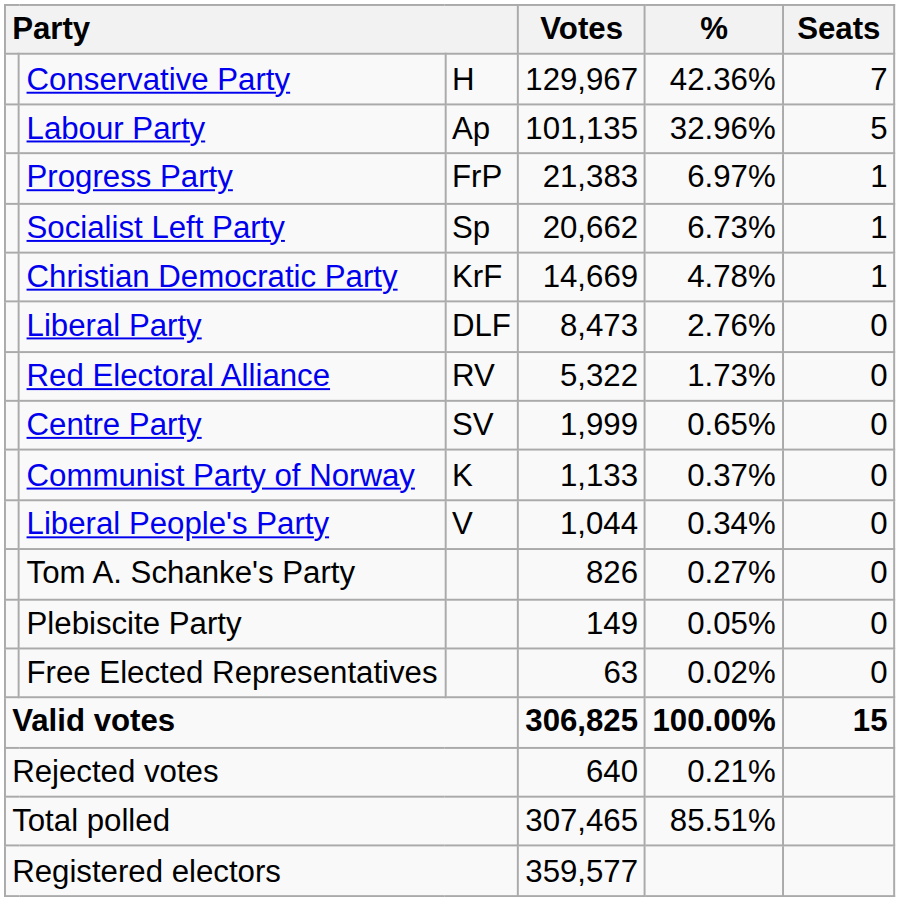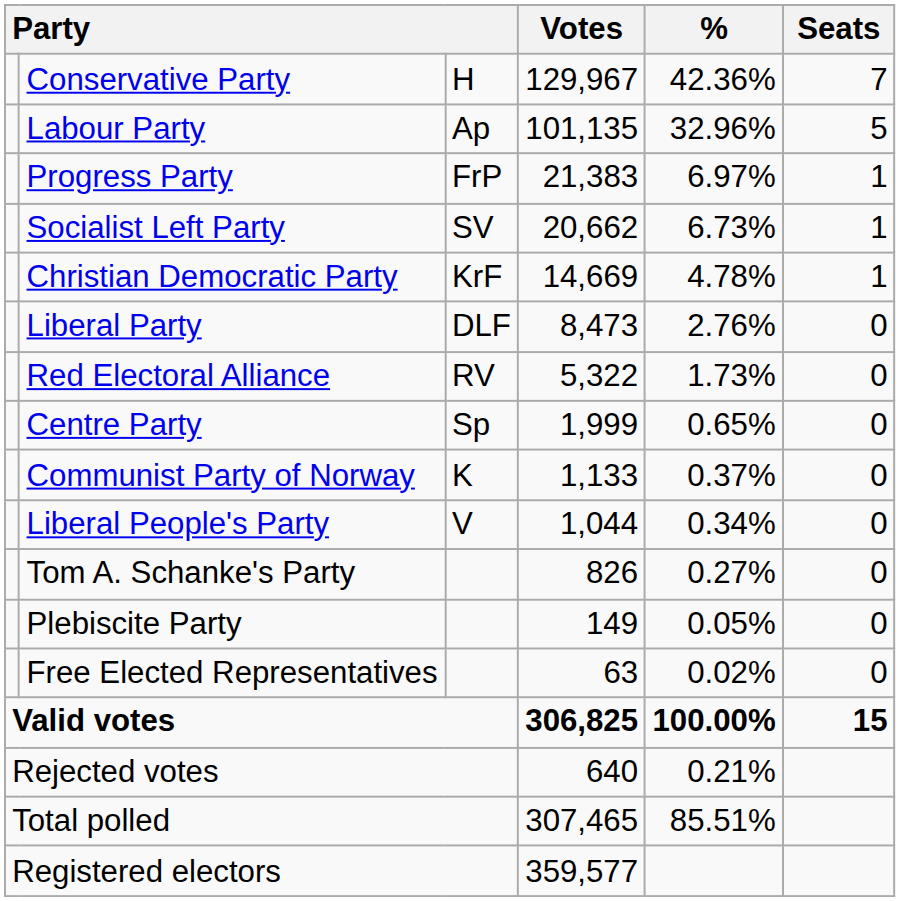(471, 227) Sp -> (473, 227) SV
(473, 425) SV -> (471, 425) Sp
